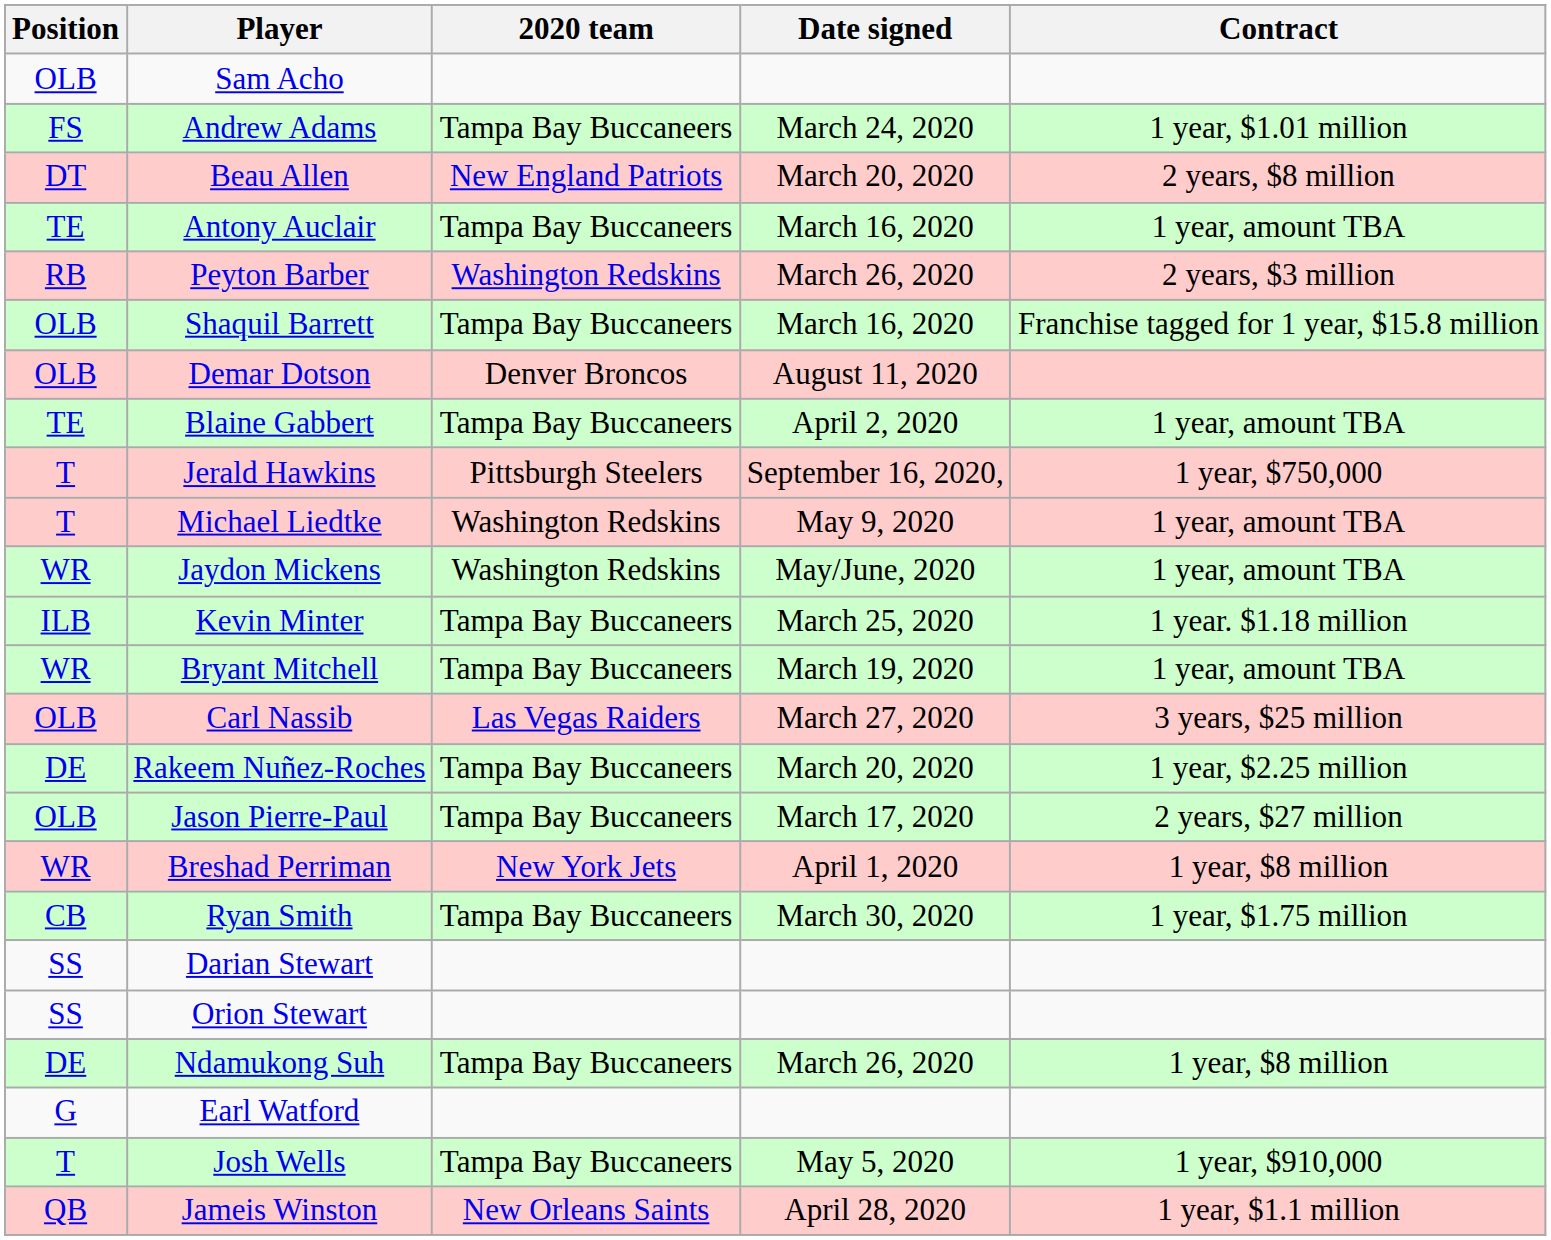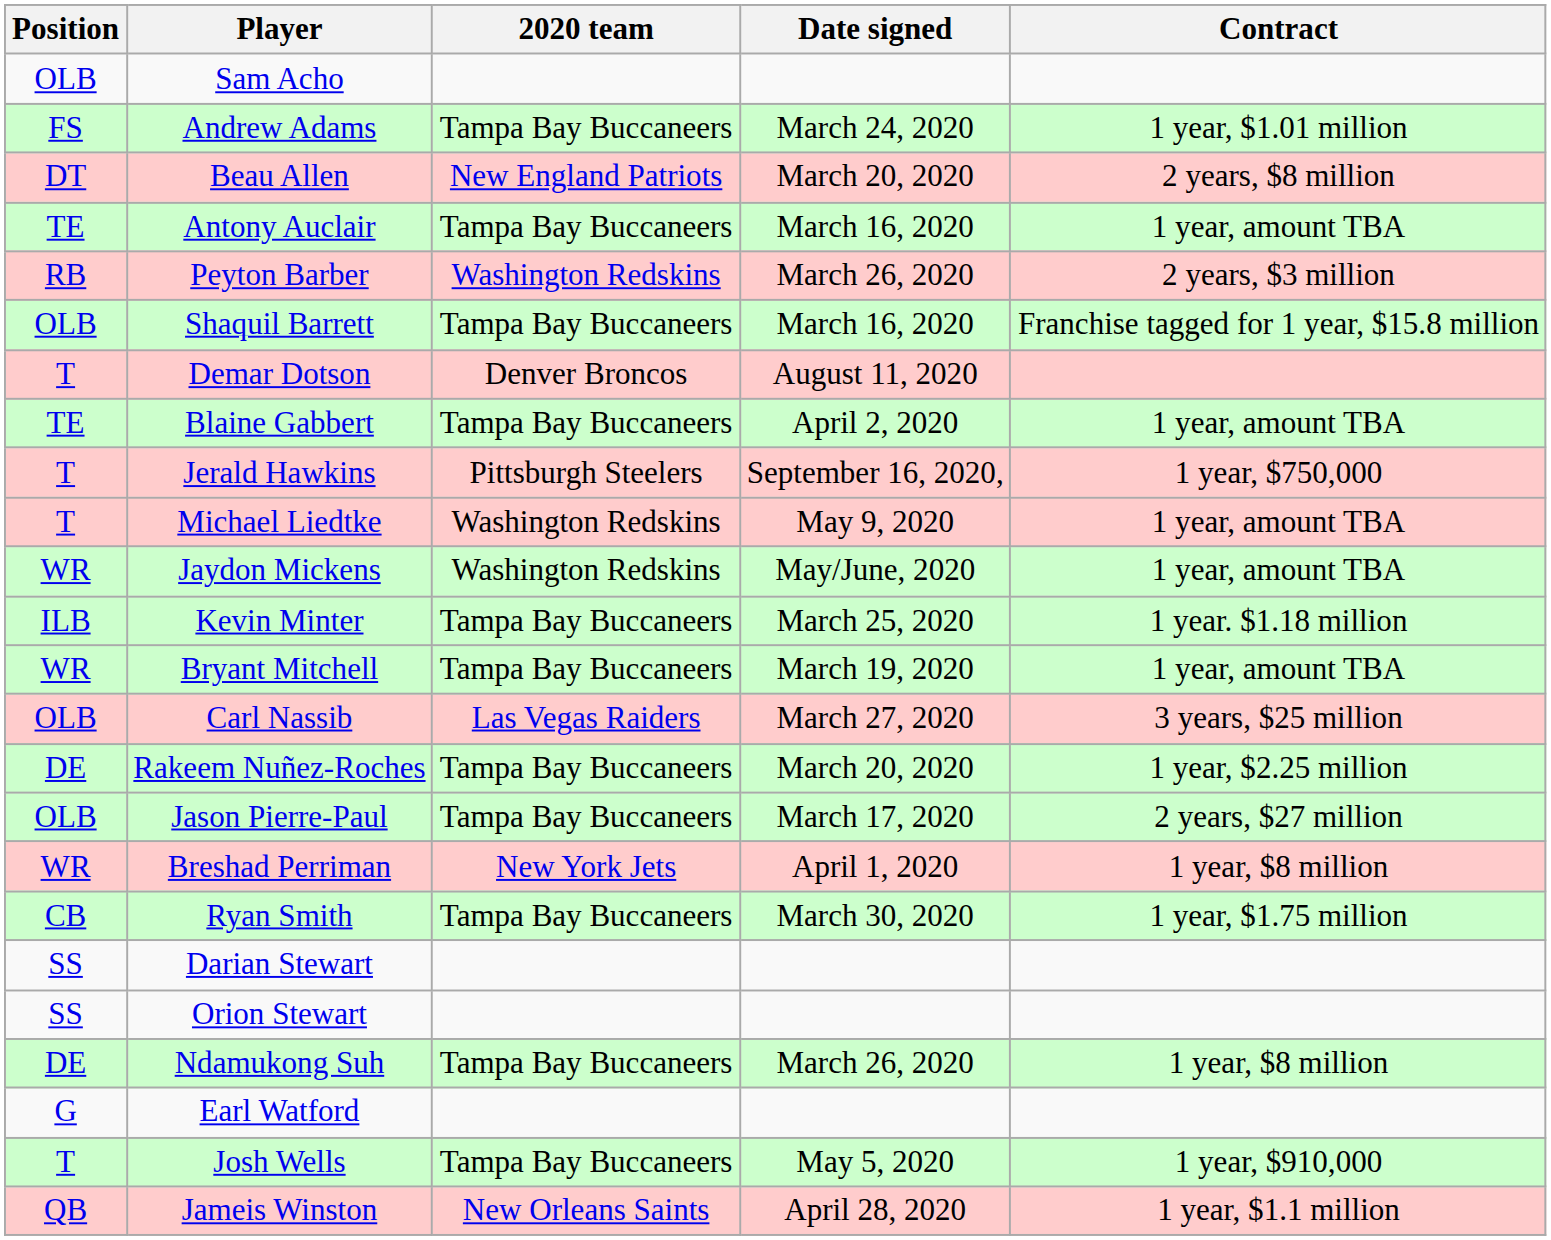(66, 373) OLB -> (66, 373) T
